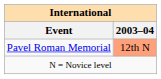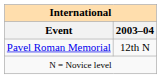(135, 47) lightsalmon background -> (135, 47) no background
